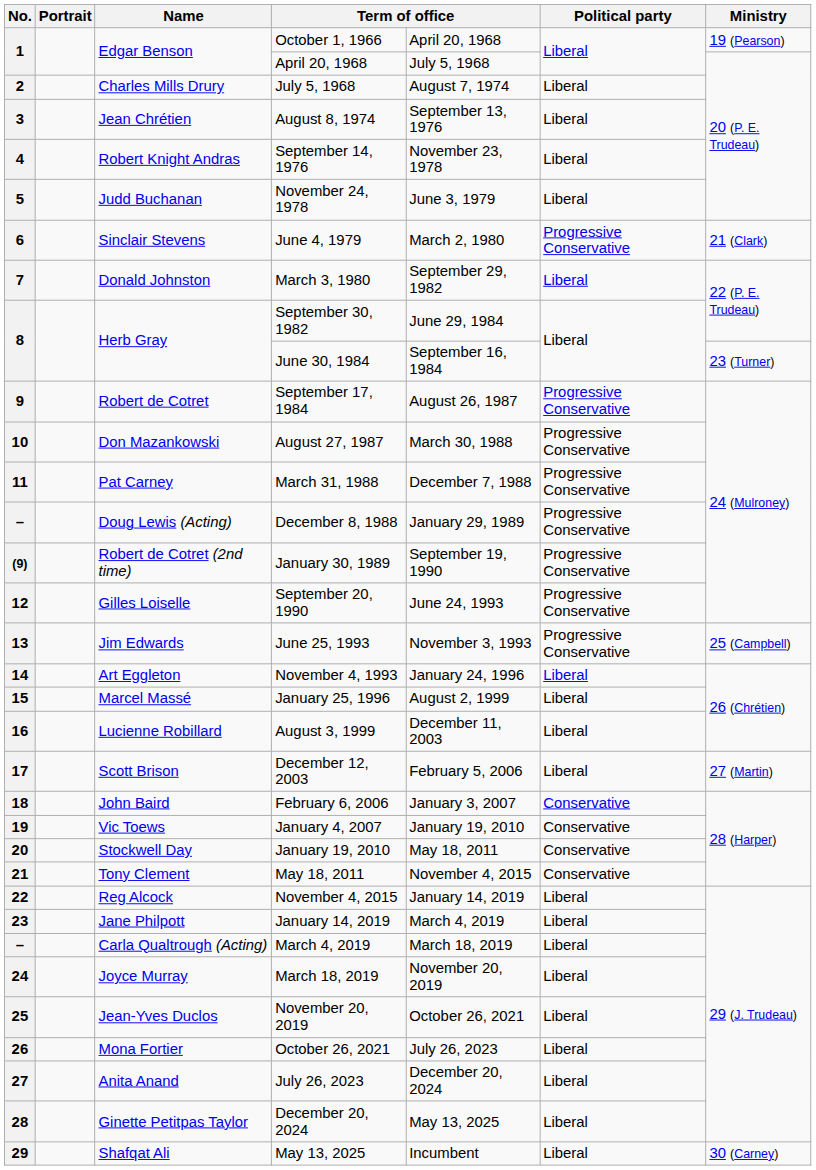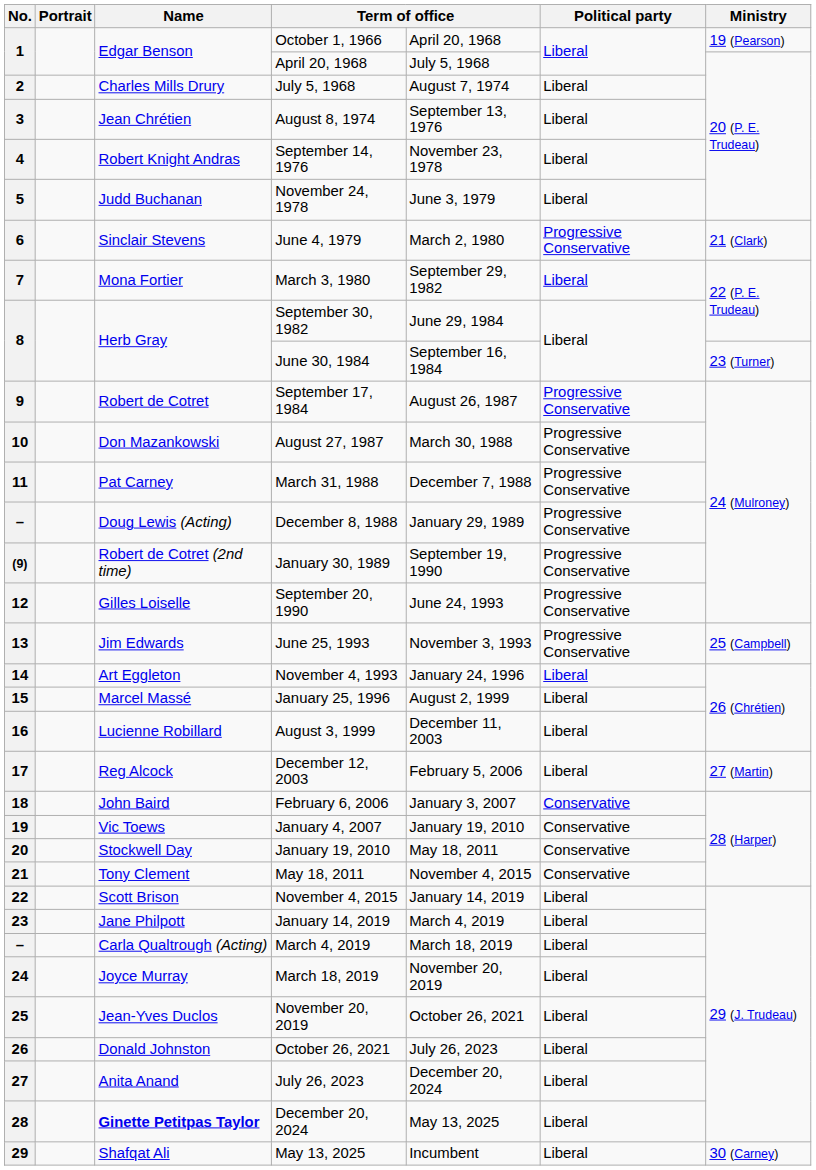(154, 280) Donald Johnston -> (141, 280) Mona Fortier
(139, 771) Scott Brison -> (136, 771) Reg Alcock
(136, 897) Reg Alcock -> (139, 897) Scott Brison
(141, 1049) Mona Fortier -> (154, 1049) Donald Johnston
(173, 1121) normal -> (179, 1121) bold
